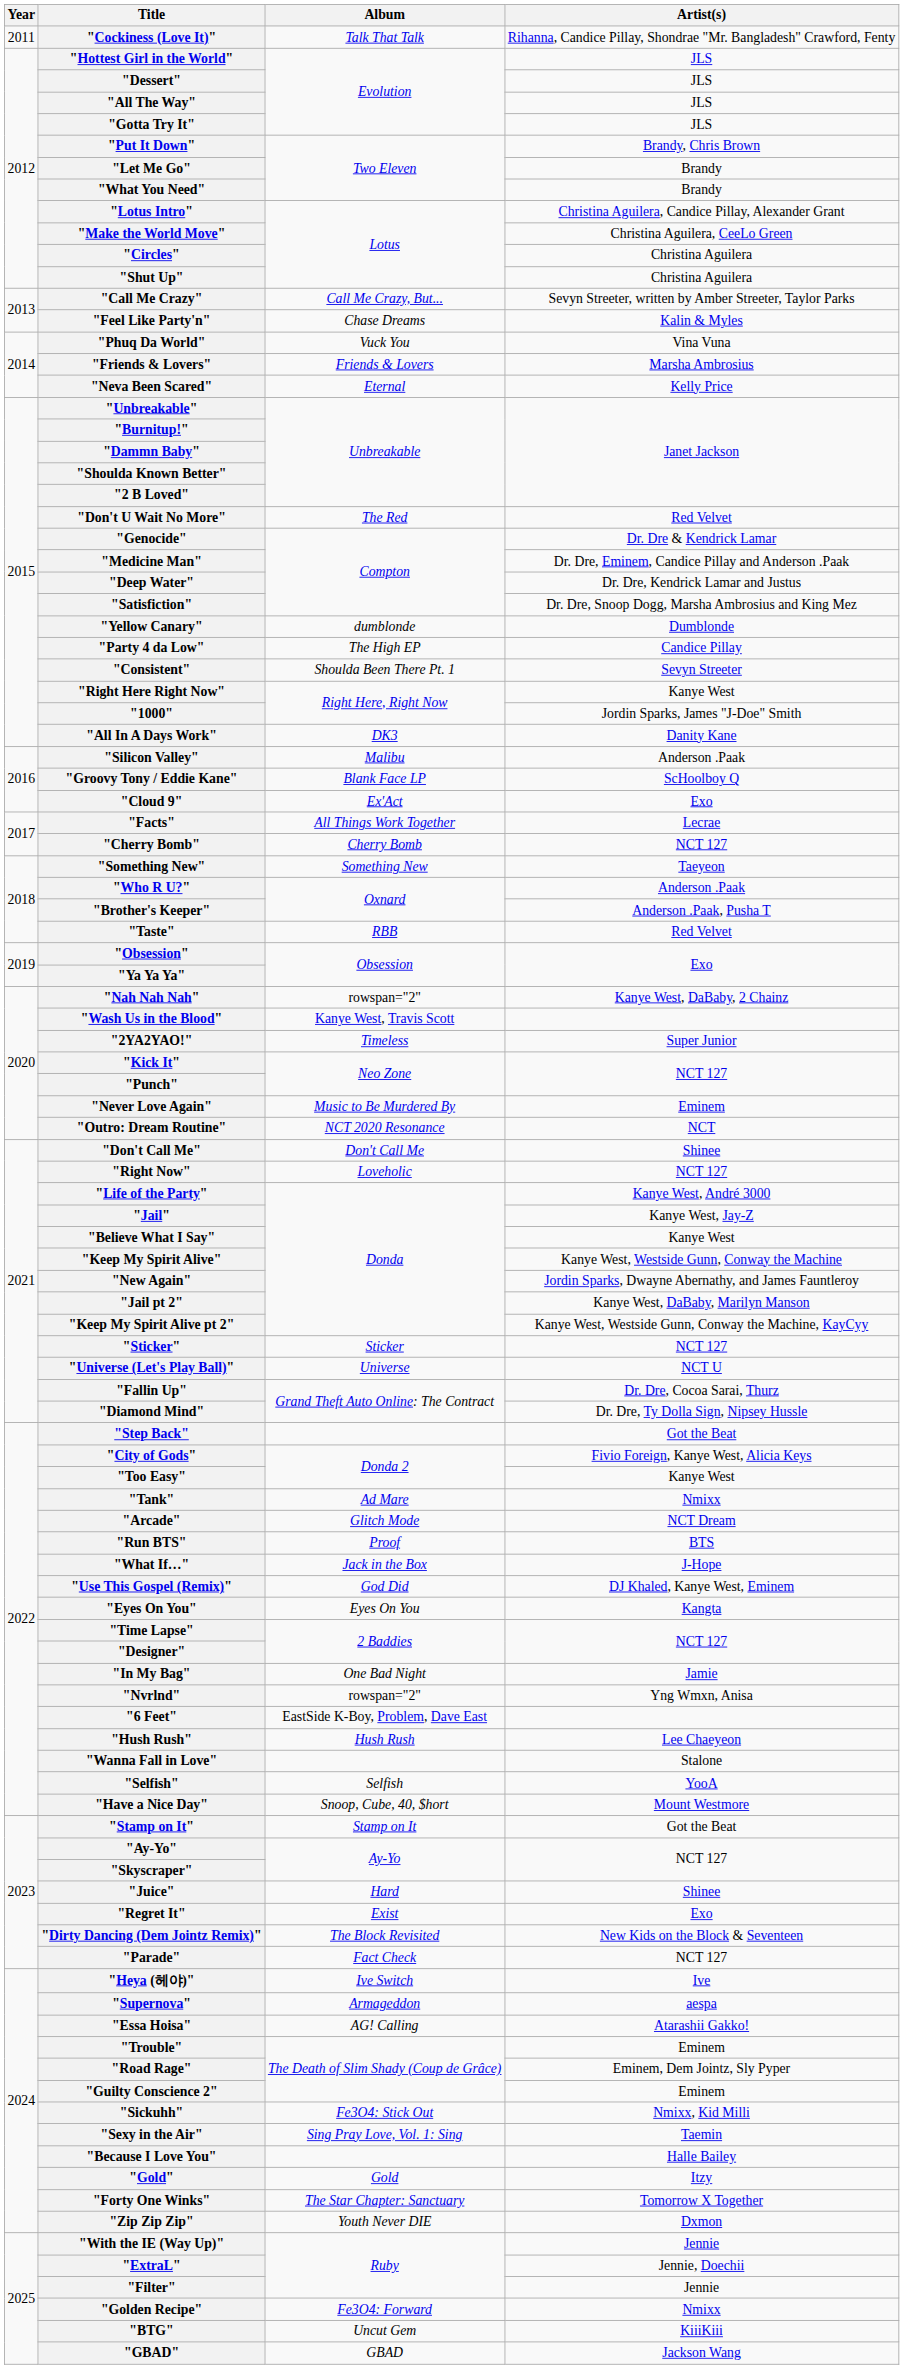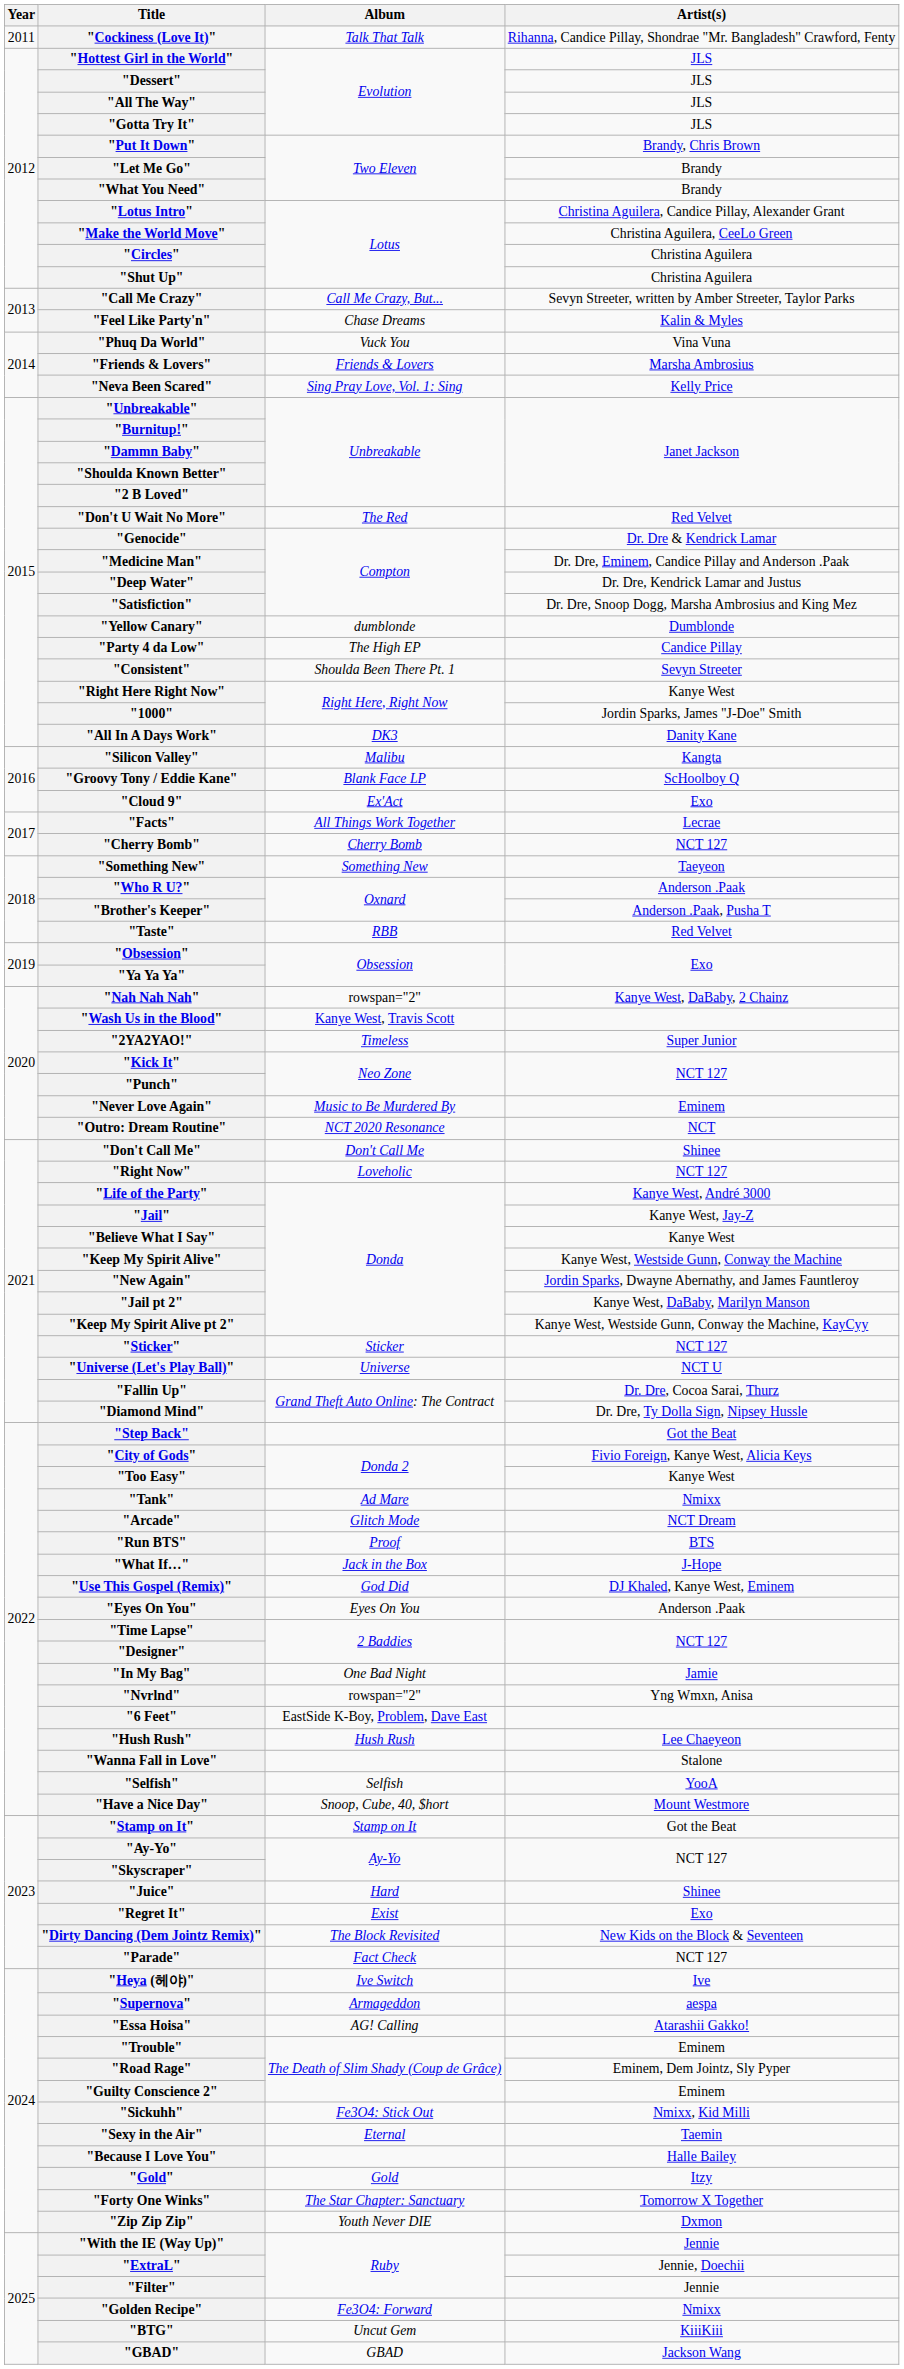(385, 386) Eternal -> (385, 386) Sing Pray Love, Vol. 1: Sing
(702, 757) Anderson .Paak -> (702, 757) Kangta
(702, 1608) Kangta -> (702, 1608) Anderson .Paak
(385, 2134) Sing Pray Love, Vol. 1: Sing -> (385, 2134) Eternal
